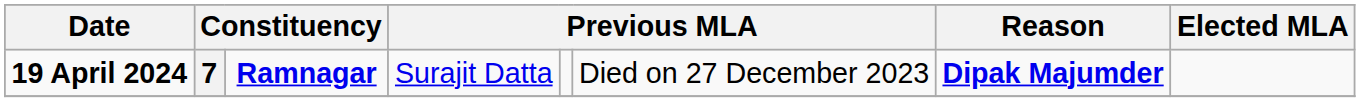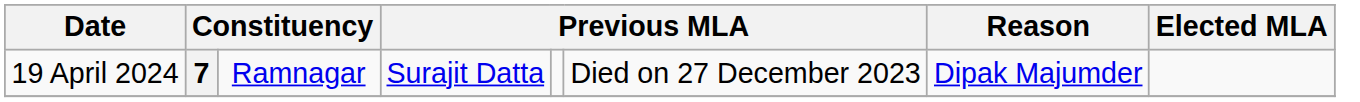(99, 72) bold -> (95, 72) normal
(307, 72) bold -> (299, 72) normal
(1053, 72) bold -> (1038, 72) normal
